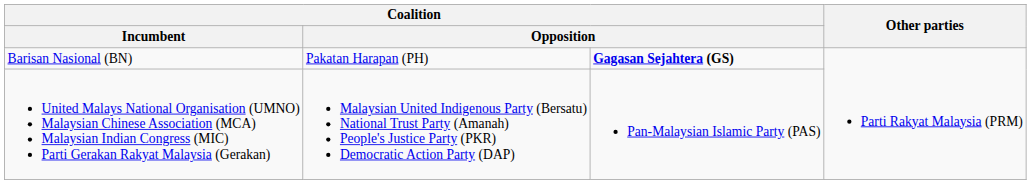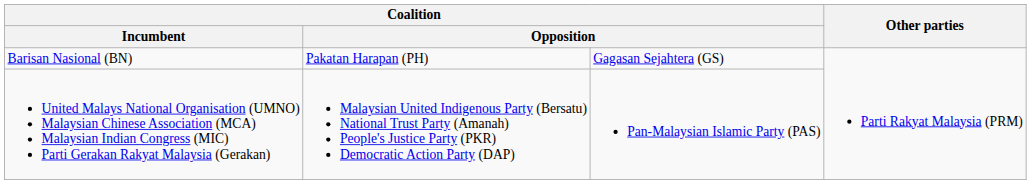(663, 58) bold -> (659, 58) normal
